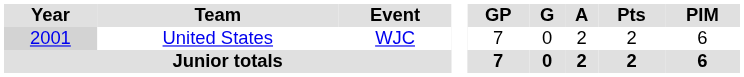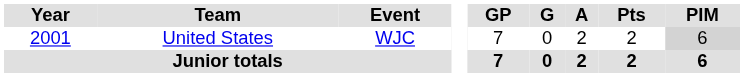(50, 38) lightgrey background -> (50, 38) no background
(702, 38) no background -> (702, 38) lightgrey background
